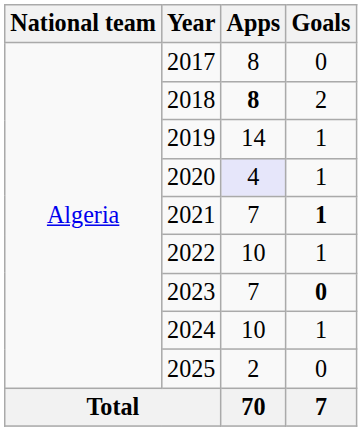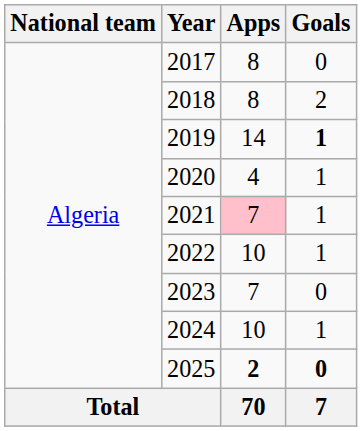(253, 100) bold -> (253, 100) normal
(321, 138) normal -> (321, 138) bold
(253, 176) lavender background -> (253, 176) no background
(253, 215) no background -> (253, 215) pink background
(321, 215) bold -> (321, 215) normal
(321, 291) bold -> (321, 291) normal
(253, 368) normal -> (253, 368) bold
(321, 368) normal -> (321, 368) bold
